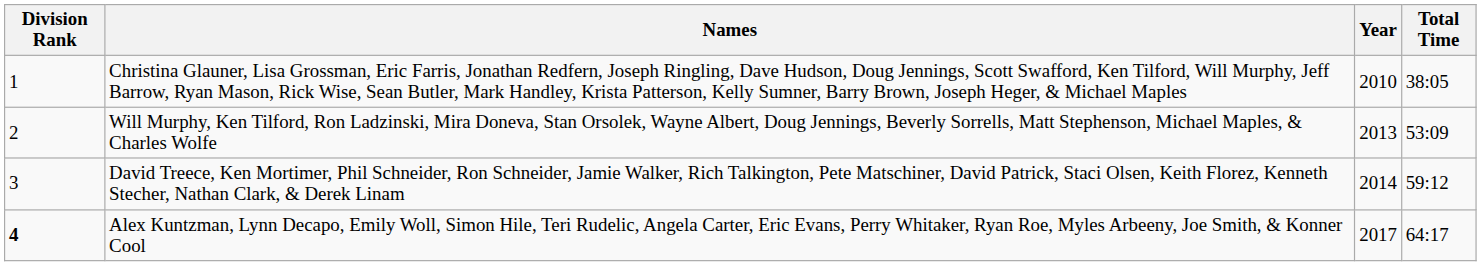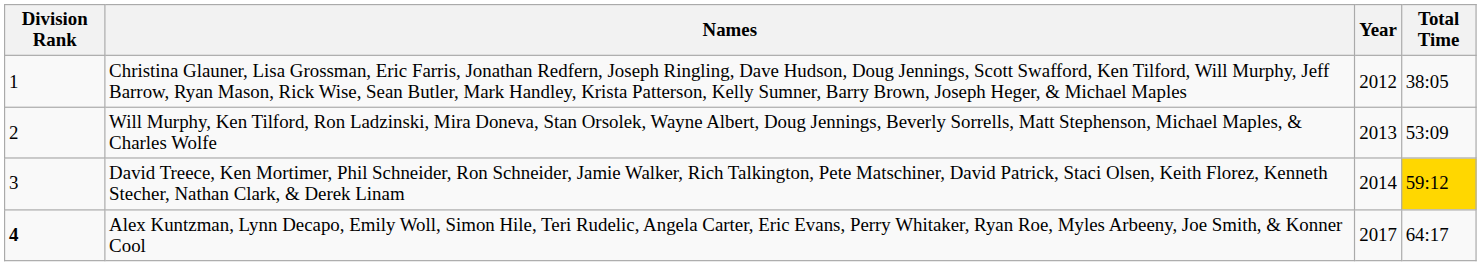(1378, 81) 2010 -> (1378, 81) 2012
(1427, 183) no background -> (1427, 183) gold background
